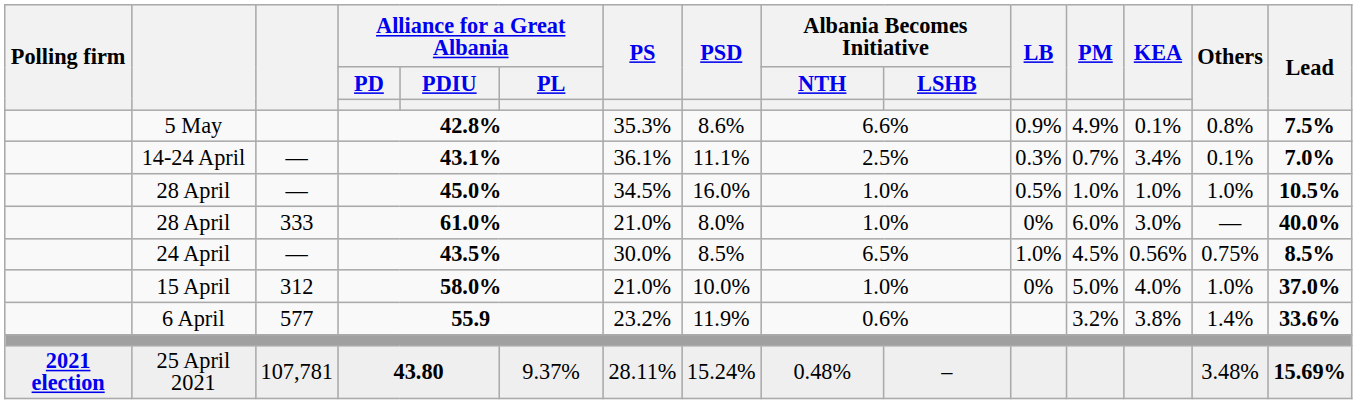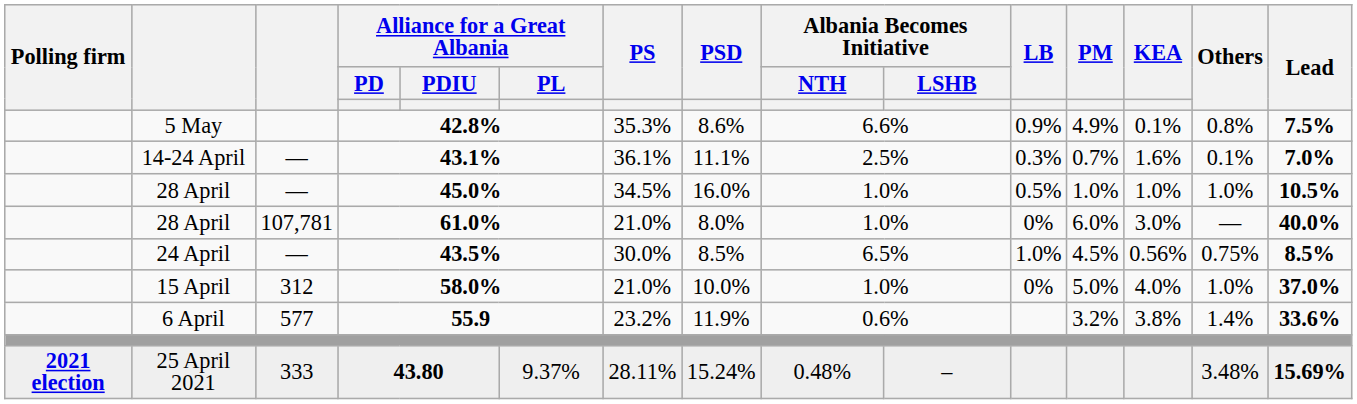(1158, 158) 3.4% -> (1158, 158) 1.6%
(297, 222) 333 -> (297, 222) 107,781
(297, 372) 107,781 -> (297, 372) 333
